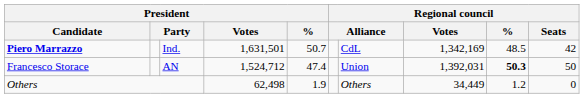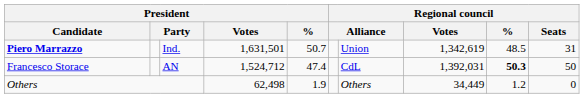(351, 48) CdL -> (355, 48) Union
(462, 48) 1,342,169 -> (462, 48) 1,342,619
(571, 48) 42 -> (571, 48) 31
(355, 66) Union -> (351, 66) CdL
